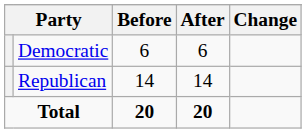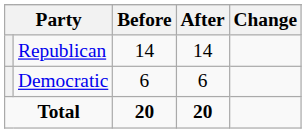rows swapped: (62, 81) <-> (63, 50)
